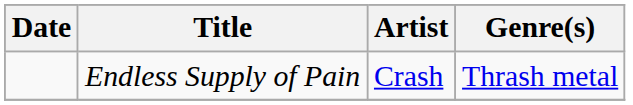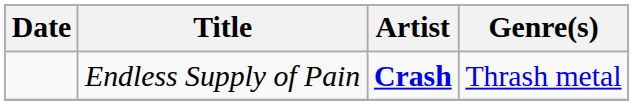(409, 75) normal -> (413, 75) bold
